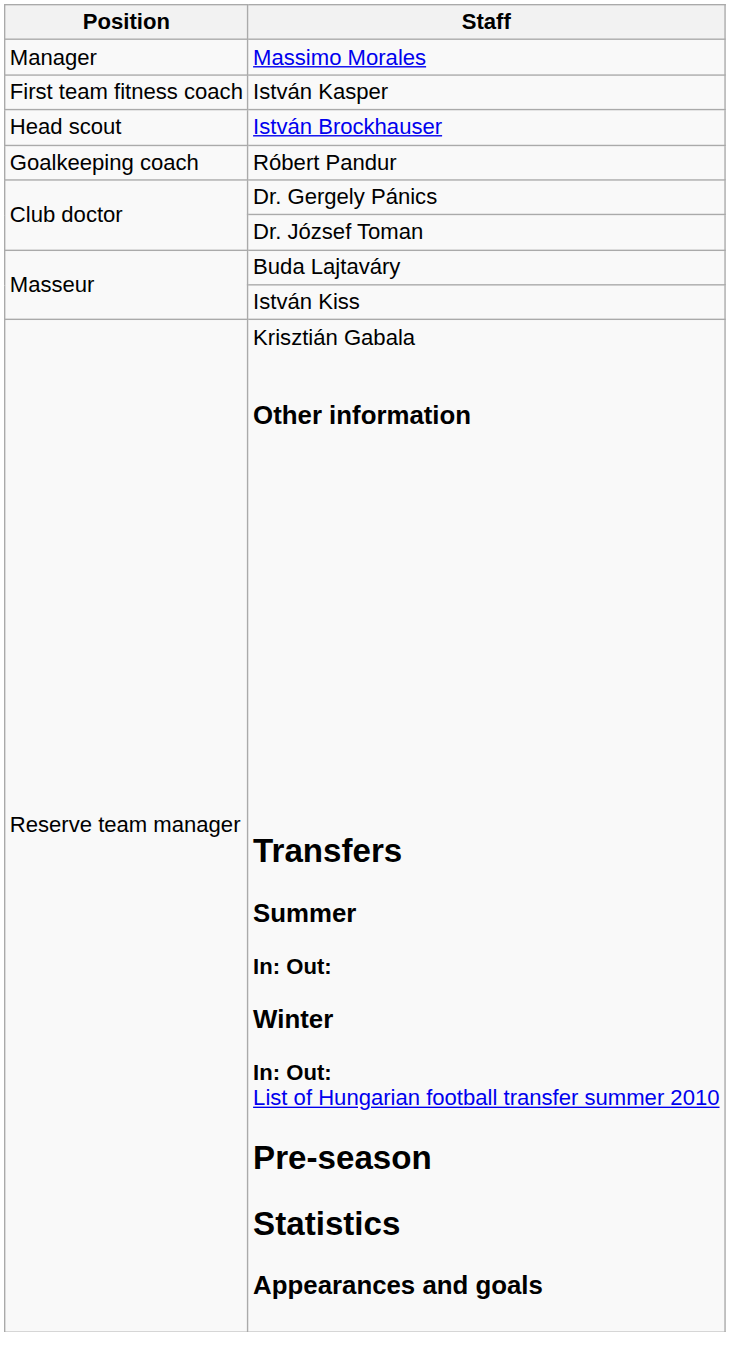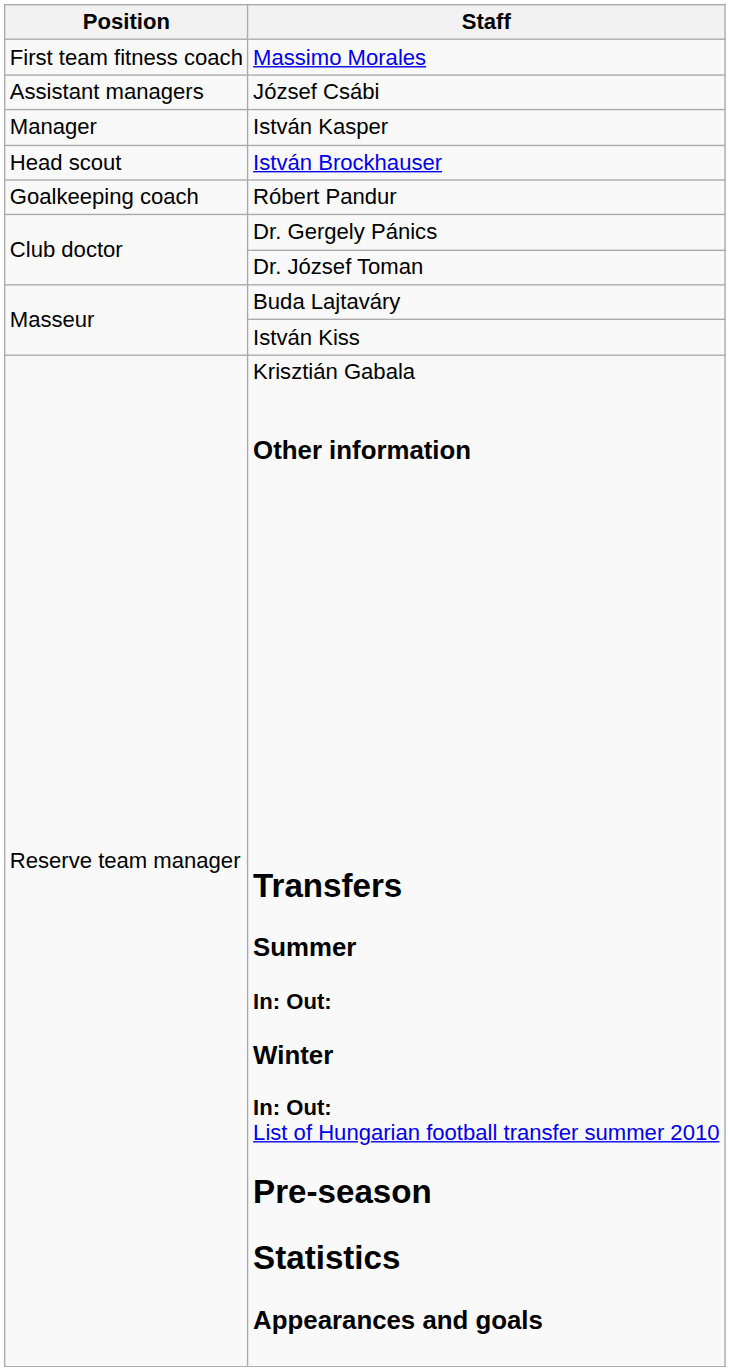(53, 57) Manager -> (126, 57) First team fitness coach
+ row: (316, 92)
(126, 92) First team fitness coach -> (53, 127) Manager
